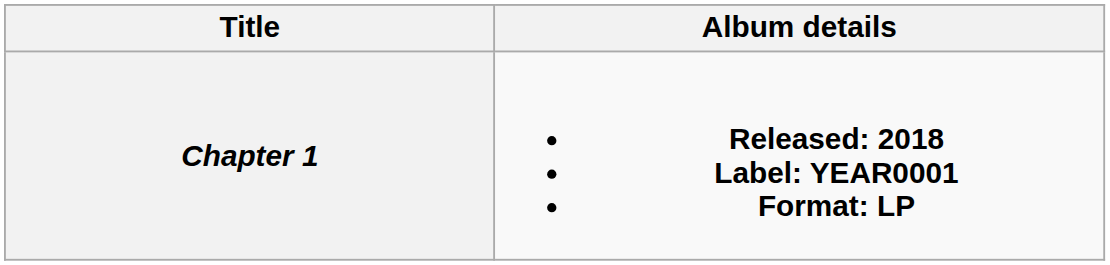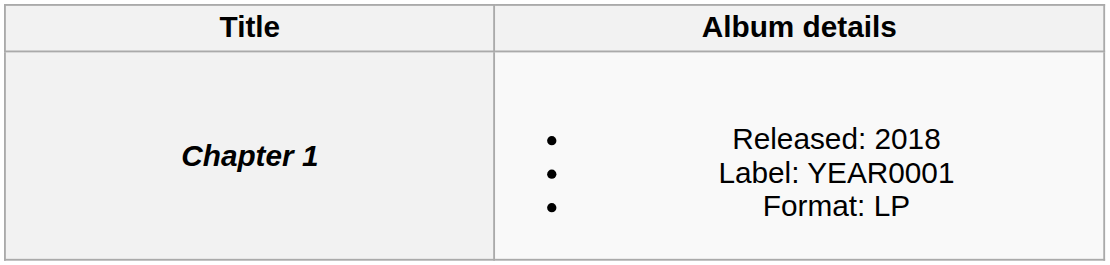(799, 172) bold -> (799, 172) normal
